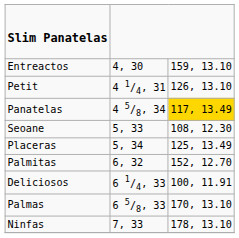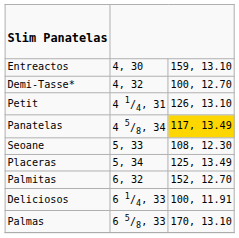+ row: (41, 84)
- row: (26, 225)
